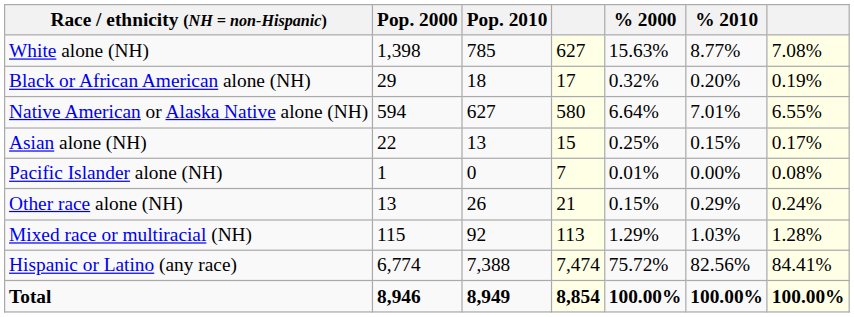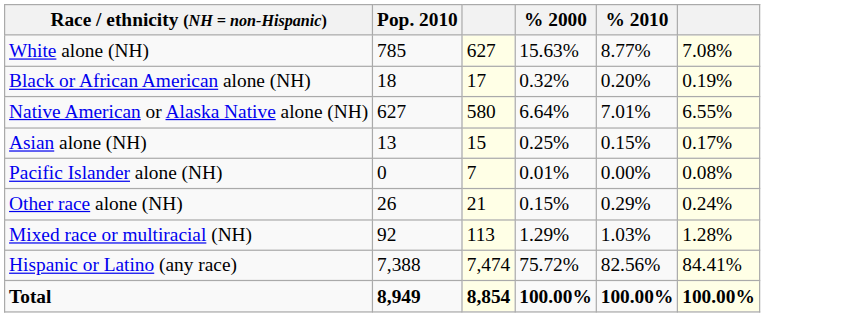- column: (417, 19)
